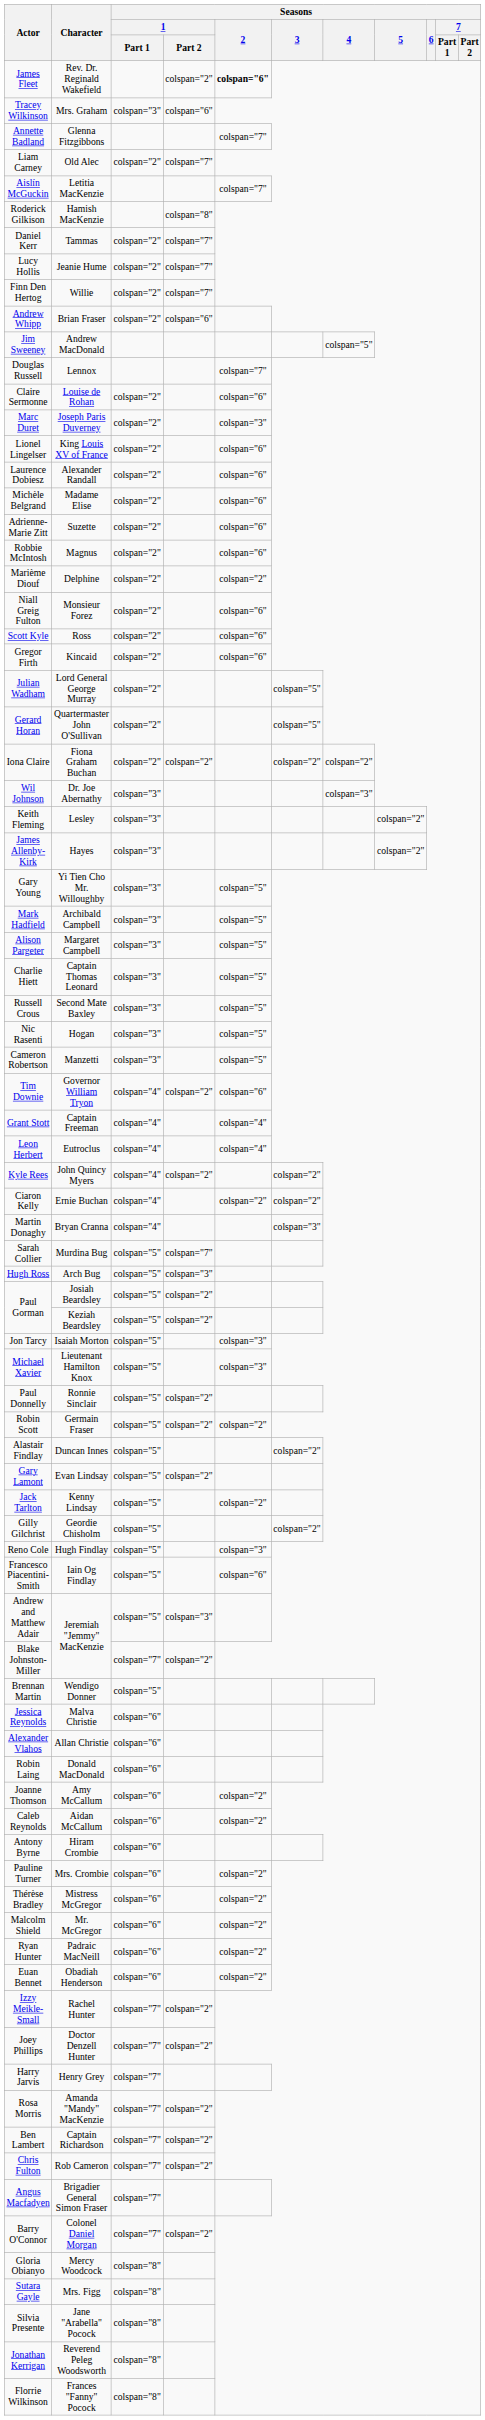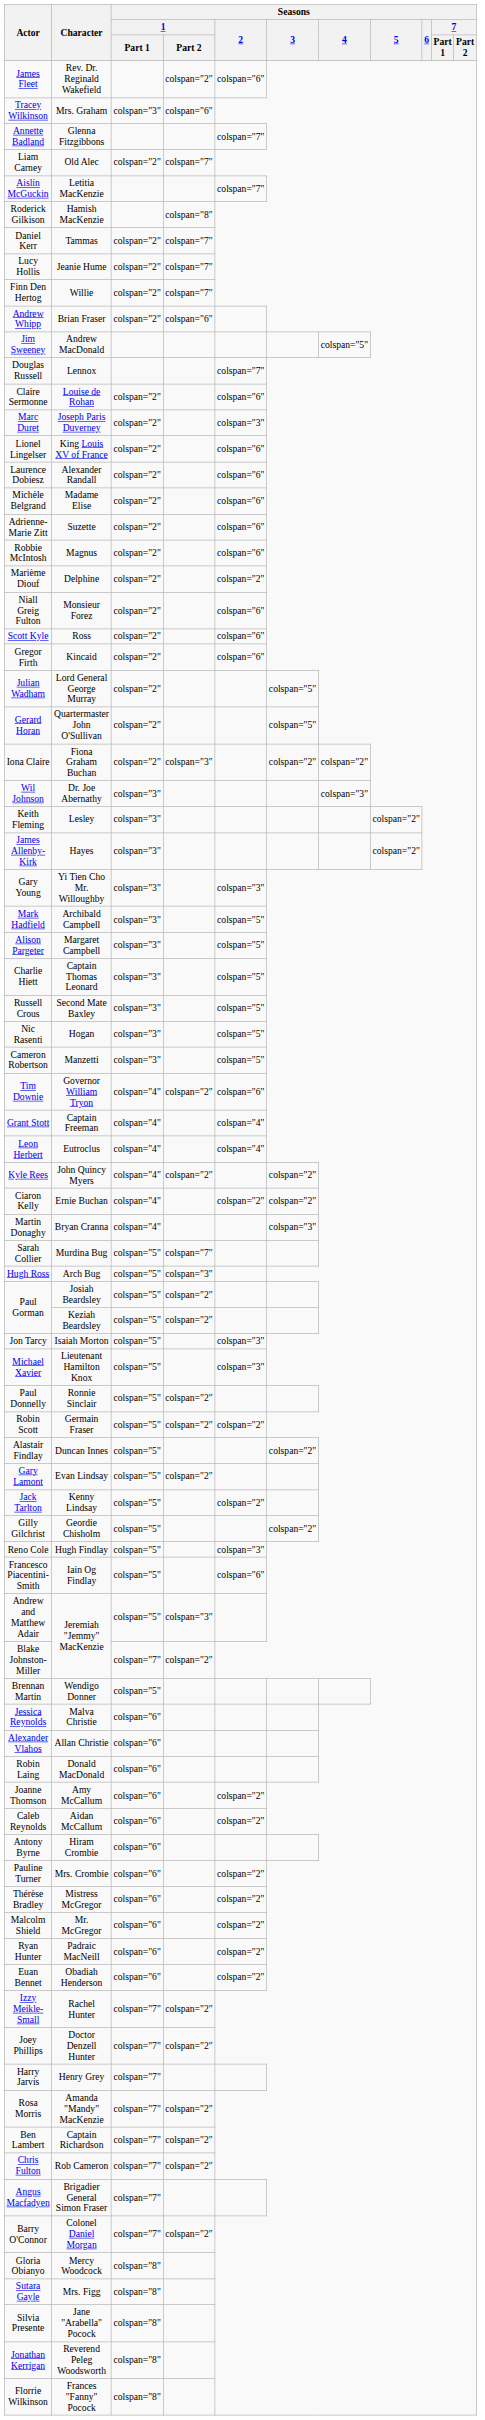(243, 79) bold -> (241, 79) normal
(189, 762) colspan="2" -> (189, 762) colspan="3"
(243, 888) colspan="5" -> (241, 888) colspan="3"
